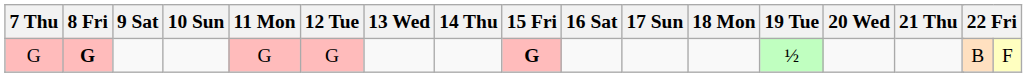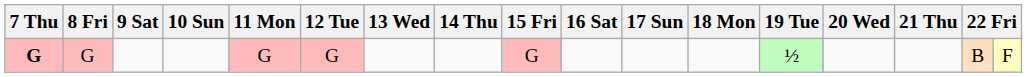(34, 55) normal -> (34, 55) bold
(88, 55) bold -> (88, 55) normal
(532, 55) bold -> (532, 55) normal
